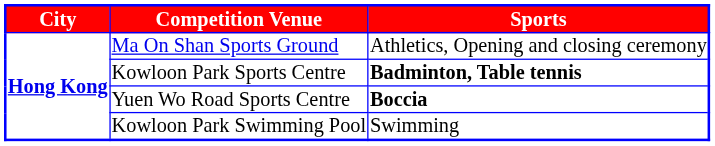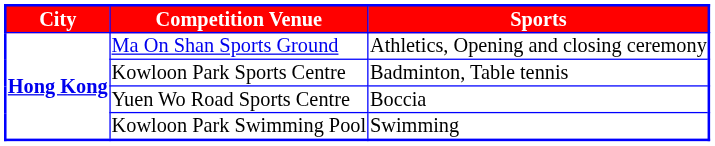(476, 72) bold -> (469, 72) normal
(399, 99) bold -> (398, 99) normal
